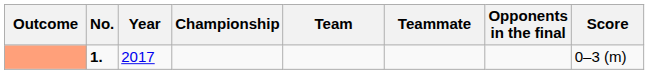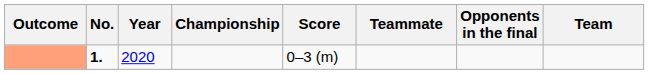columns swapped: (334, 24) <-> (608, 24)
(138, 57) 2017 -> (138, 57) 2020
